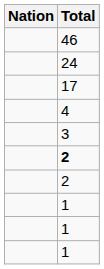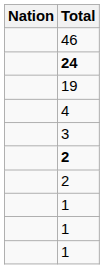(69, 63) normal -> (69, 63) bold
(69, 87) 17 -> (69, 87) 19
